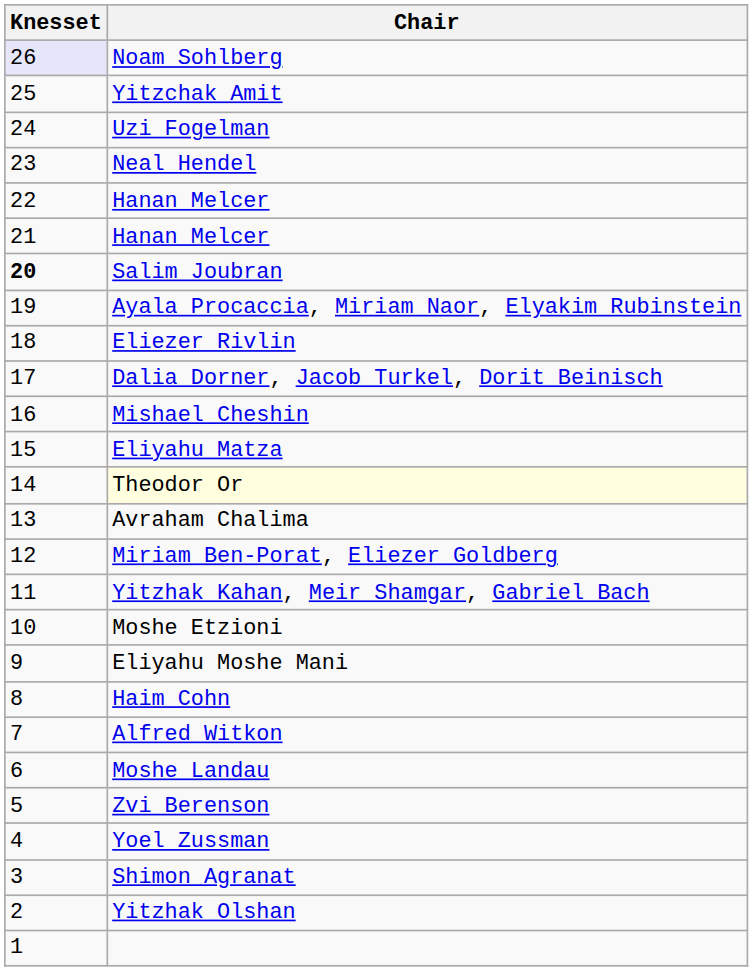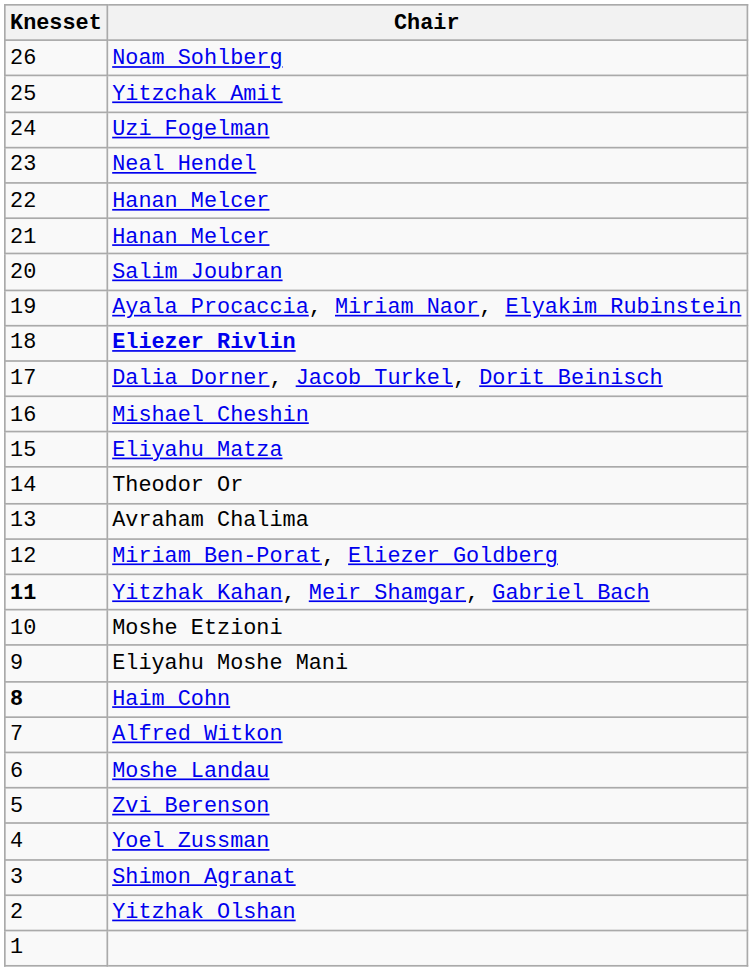(23, 58) lavender background -> (23, 58) no background
(23, 272) bold -> (23, 272) normal
(204, 343) normal -> (204, 343) bold
(178, 485) lightyellow background -> (178, 485) no background
(23, 592) normal -> (23, 592) bold
(17, 699) normal -> (17, 699) bold
